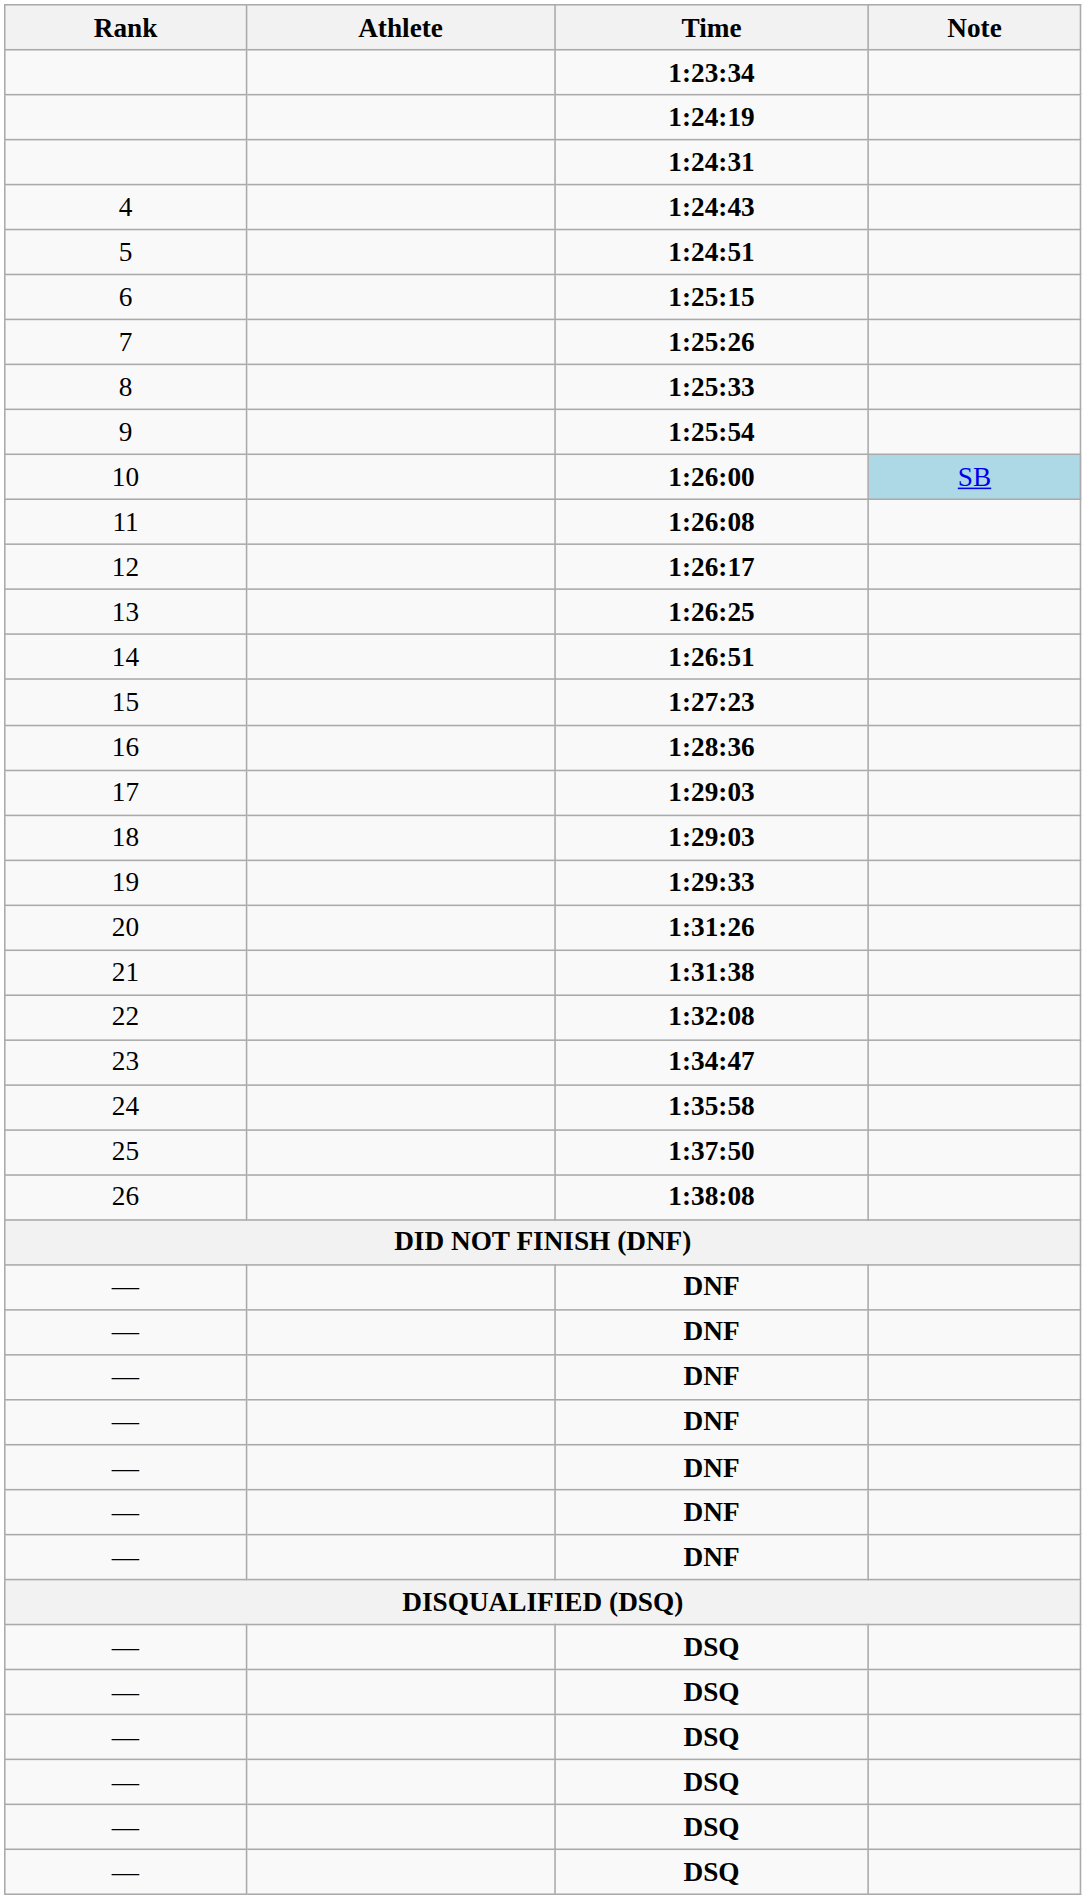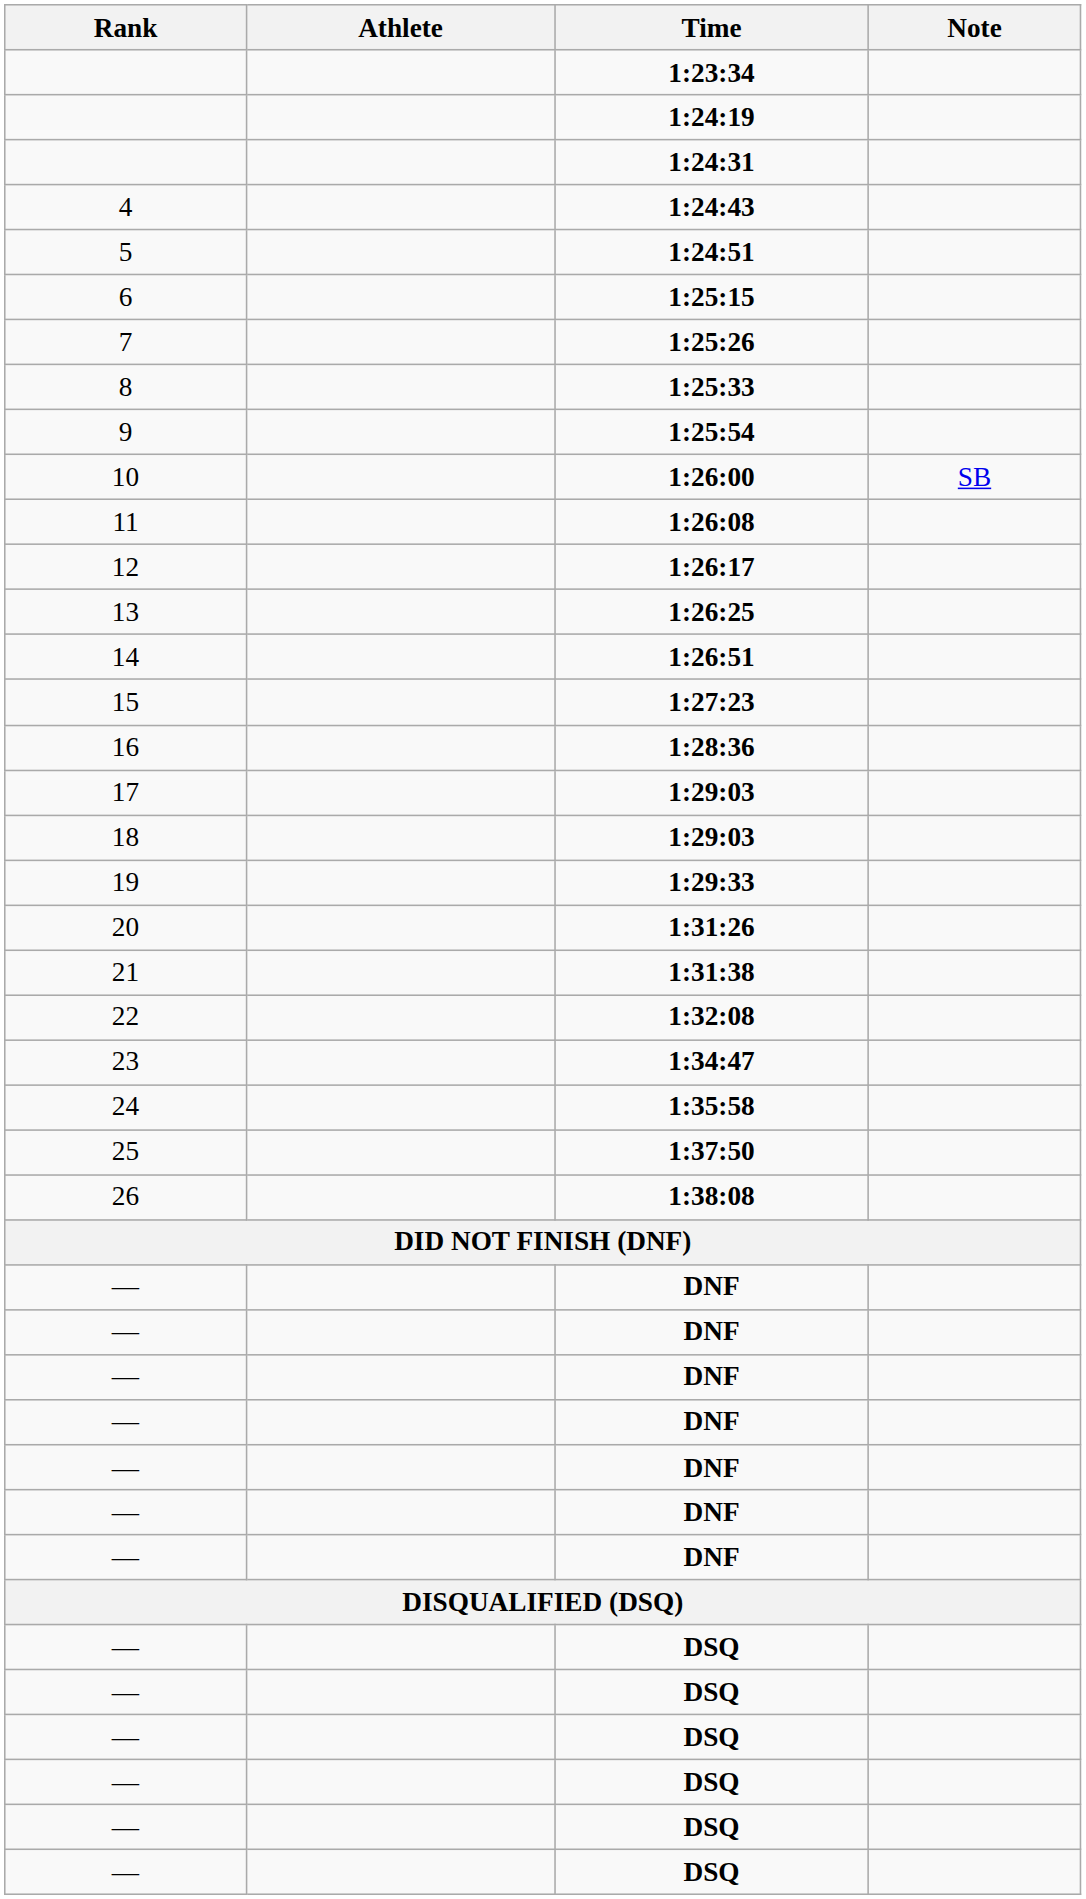(974, 476) lightblue background -> (974, 476) no background
